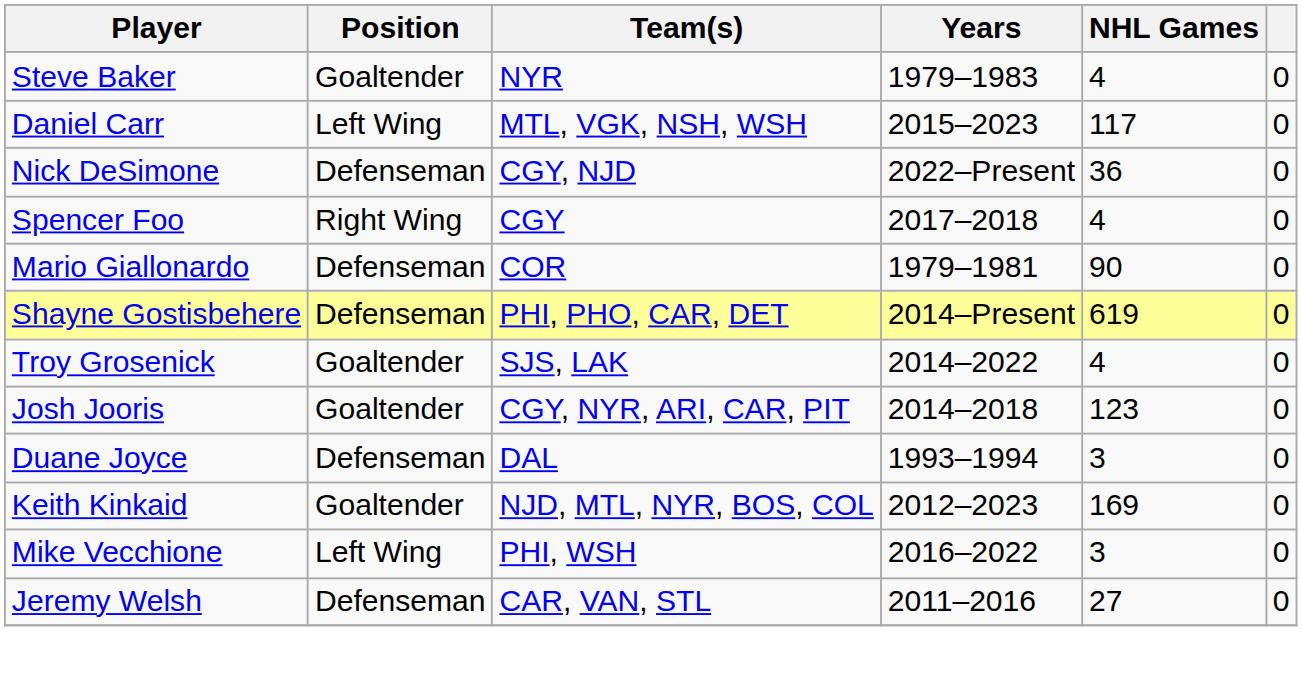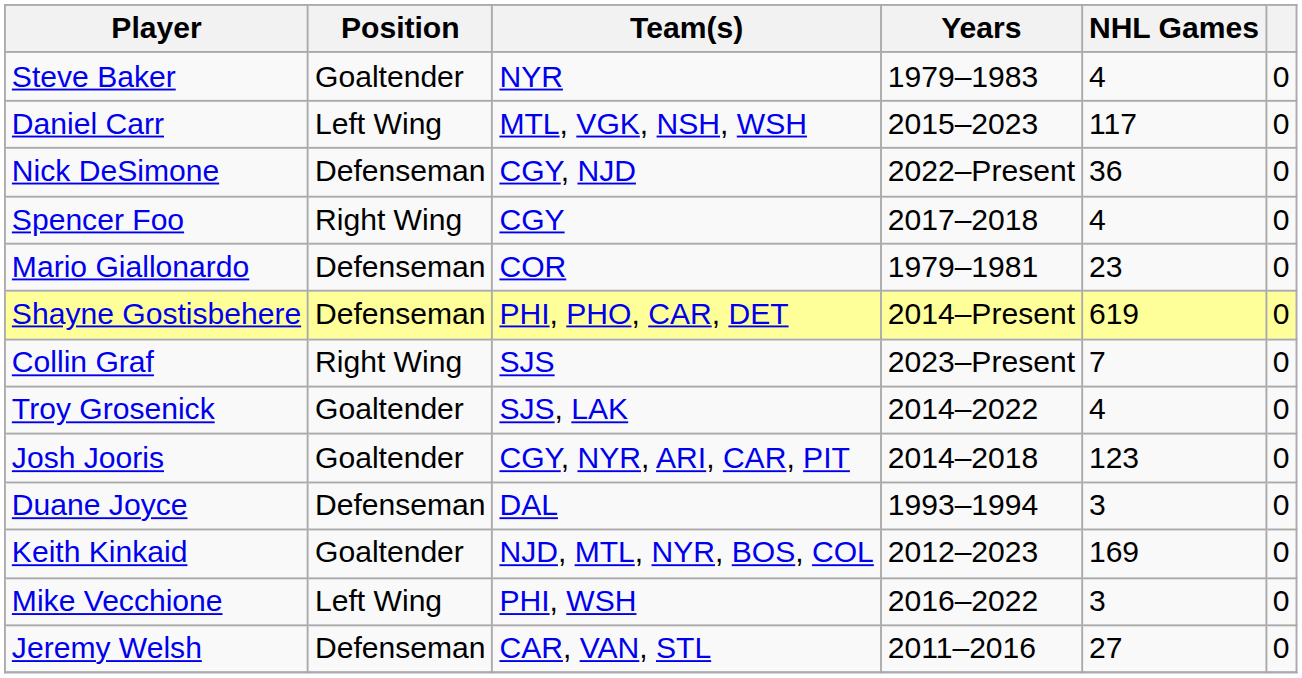(1106, 266) 90 -> (1106, 266) 23
+ row: (83, 362)
